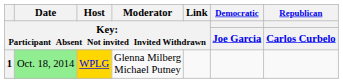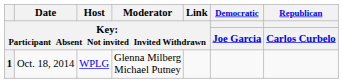(46, 64) lightgreen background -> (46, 64) no background
(94, 64) gold background -> (94, 64) no background
